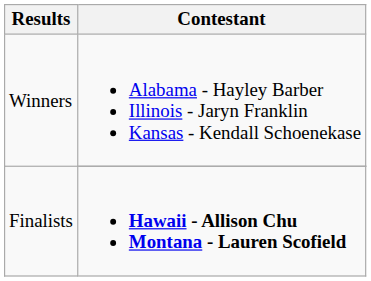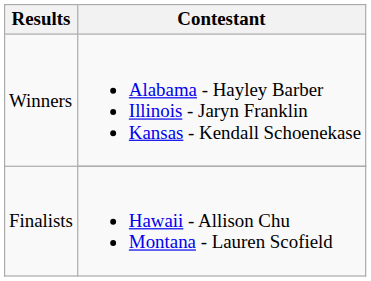(221, 232) bold -> (221, 232) normal
